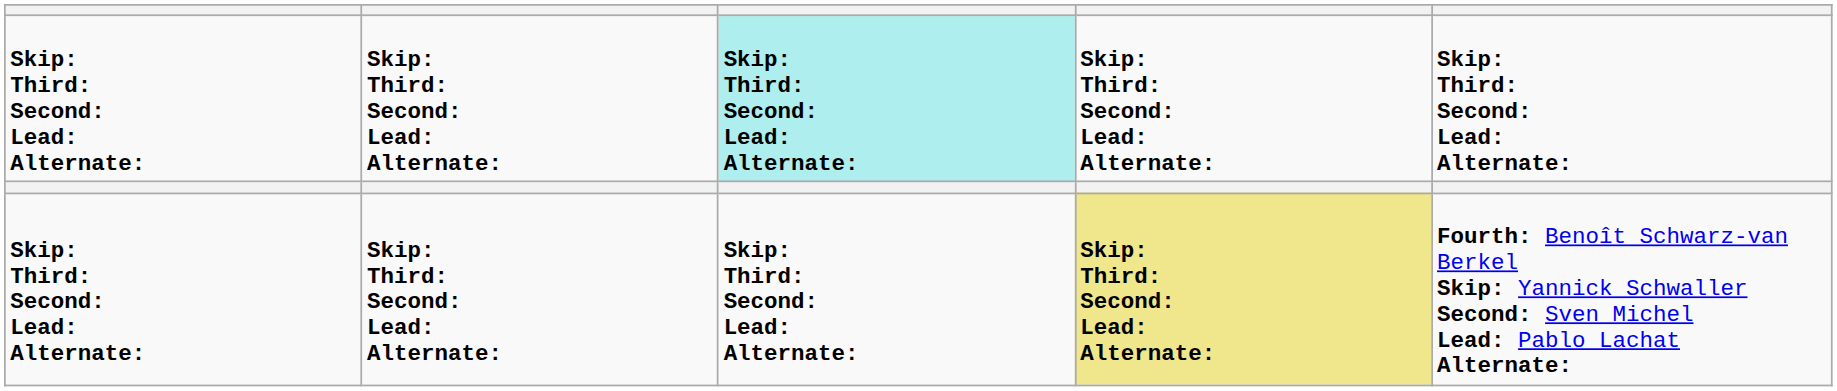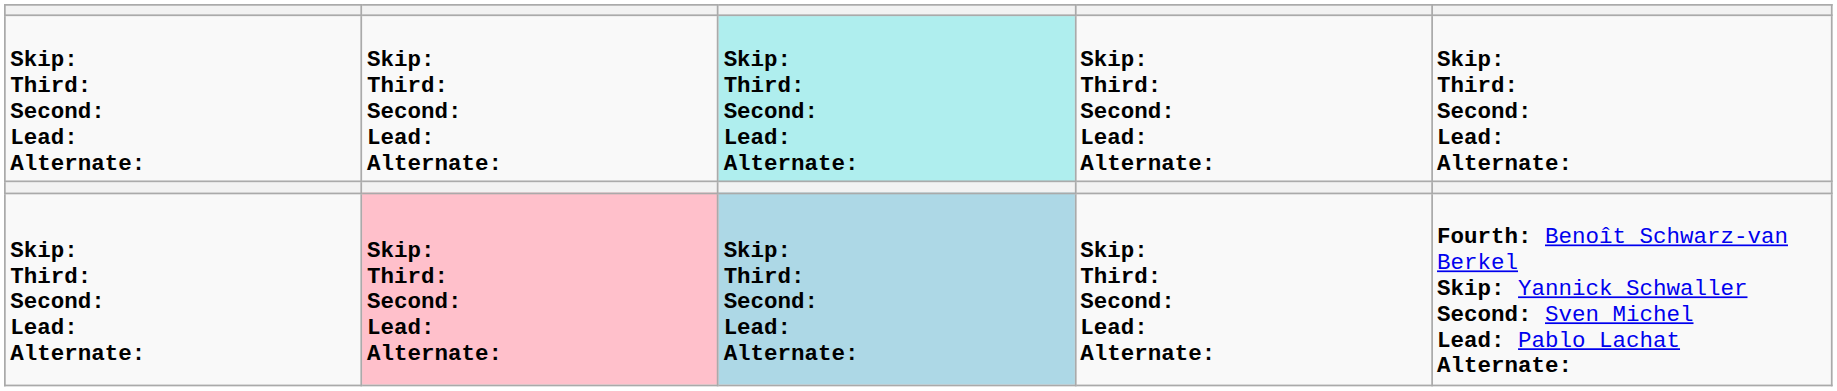(434, 302) no background -> (434, 302) pink background
(791, 302) no background -> (791, 302) lightblue background
(1148, 302) khaki background -> (1148, 302) no background
